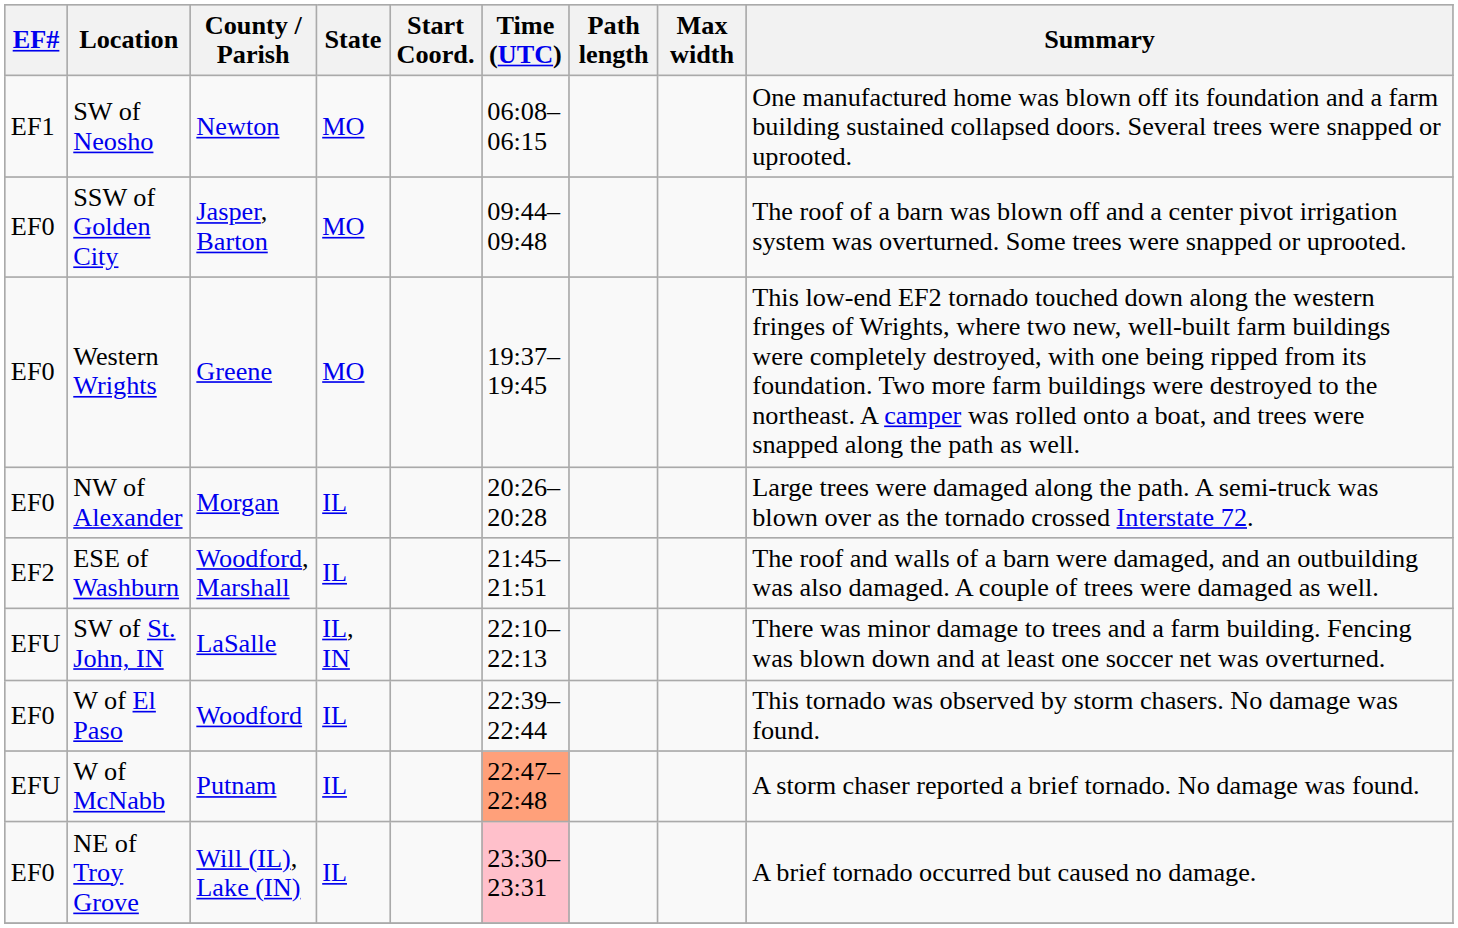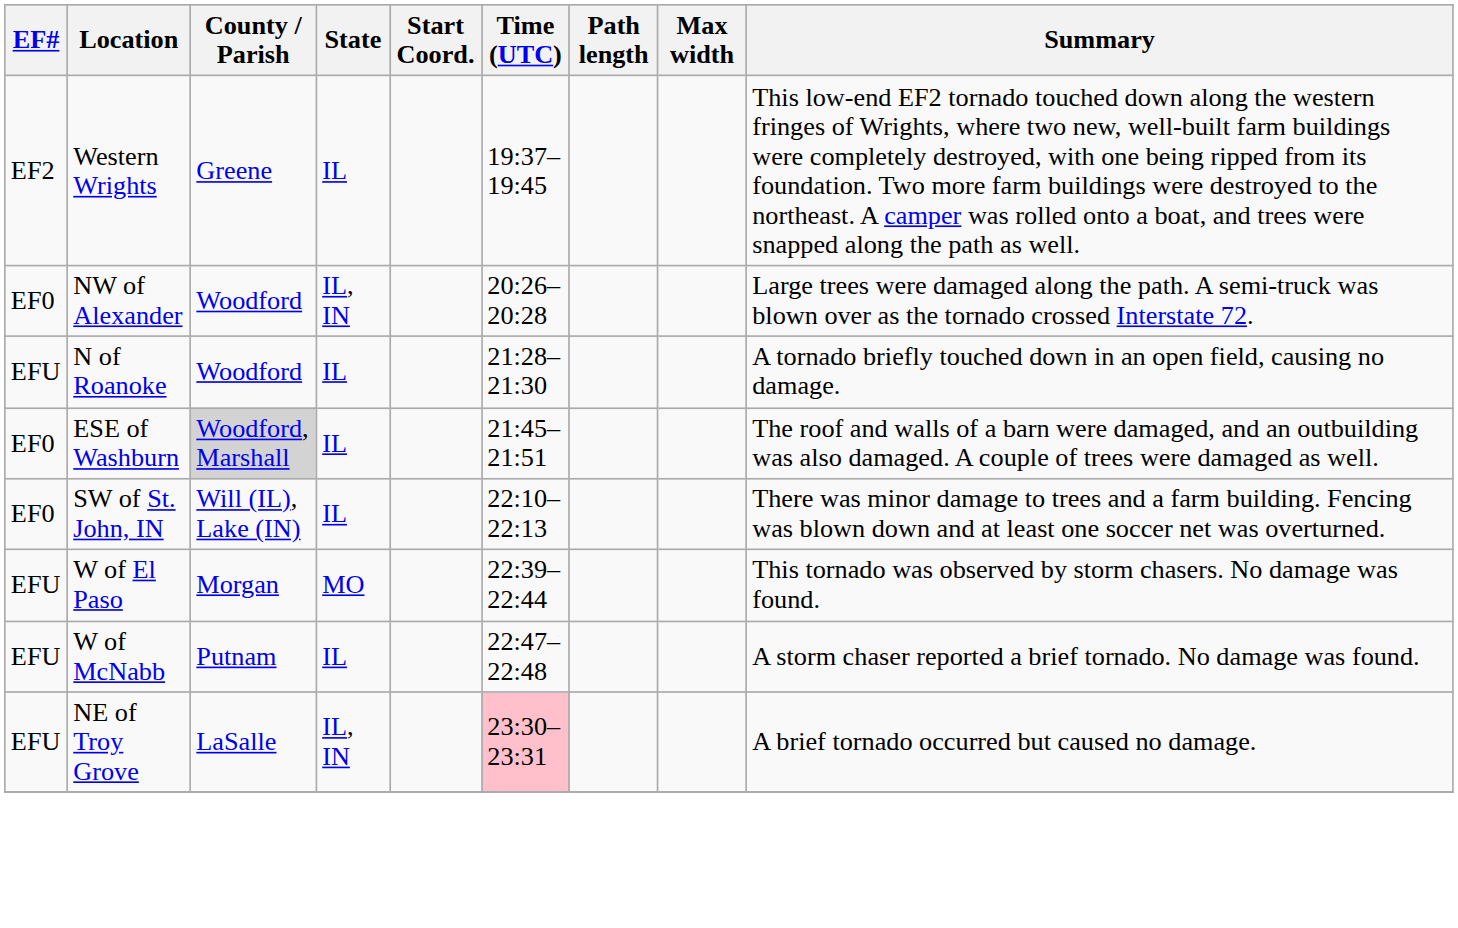- row: (113, 125)
- row: (114, 226)
(33, 371) EF0 -> (33, 170) EF2
(343, 371) MO -> (335, 170) IL
(238, 501) Morgan -> (249, 300) Woodford
(335, 501) IL -> (338, 300) IL, IN
+ row: (120, 371)
(33, 572) EF2 -> (33, 442) EF0
(252, 572) no background -> (252, 442) lightgrey background
(36, 643) EFU -> (33, 513) EF0
(236, 643) LaSalle -> (248, 513) Will (IL), Lake (IN)
(338, 643) IL, IN -> (335, 513) IL
(33, 715) EF0 -> (36, 584) EFU
(249, 715) Woodford -> (238, 584) Morgan
(335, 715) IL -> (343, 584) MO
(524, 786) lightsalmon background -> (524, 656) no background
(33, 872) EF0 -> (36, 741) EFU
(248, 872) Will (IL), Lake (IN) -> (236, 741) LaSalle
(335, 872) IL -> (338, 741) IL, IN
